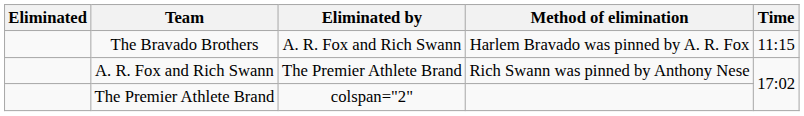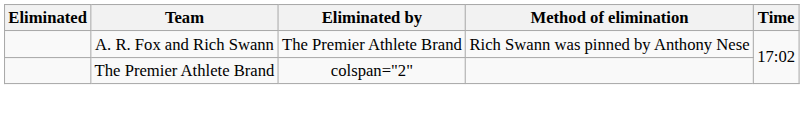- row: (184, 44)
